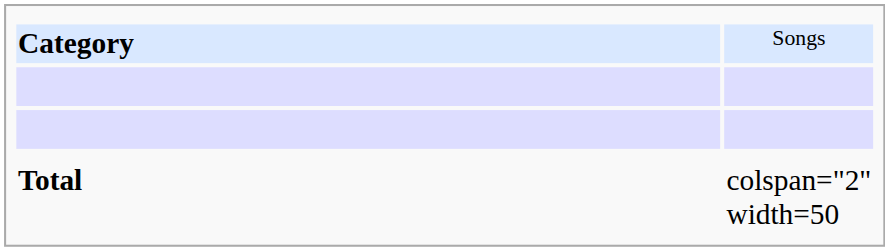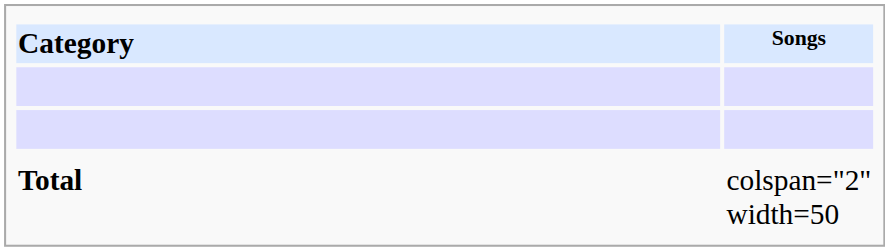(799, 37) normal -> (799, 37) bold
